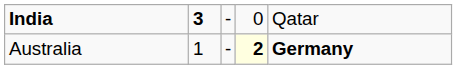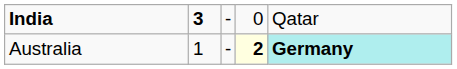(313, 49) no background -> (313, 49) paleturquoise background
